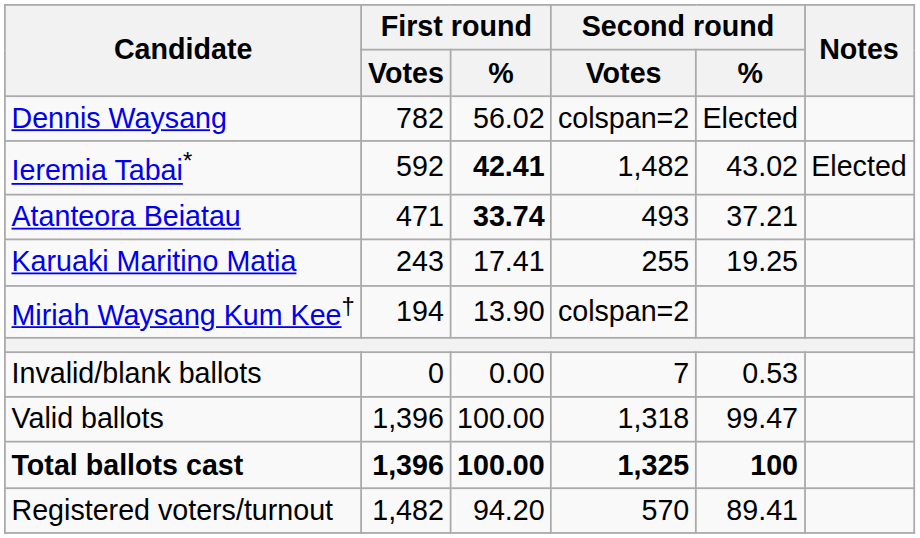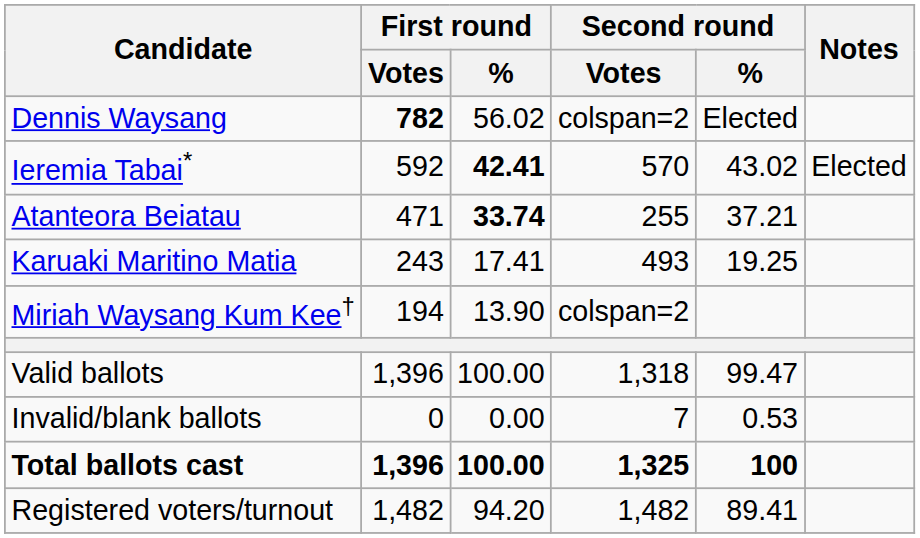(420, 118) normal -> (420, 118) bold
(653, 167) 1,482 -> (665, 167) 570
(665, 216) 493 -> (665, 216) 255
(665, 262) 255 -> (665, 262) 493
rows swapped: (88, 419) <-> (136, 373)
(665, 510) 570 -> (653, 510) 1,482
